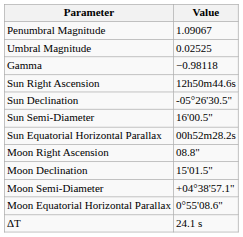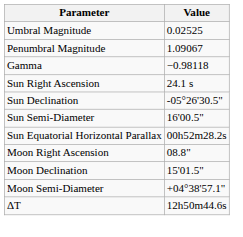rows swapped: (56, 30) <-> (49, 48)
(206, 83) 12h50m44.6s -> (180, 83) 24.1 s
- row: (89, 205)
(189, 223) 24.1 s -> (197, 205) 12h50m44.6s
